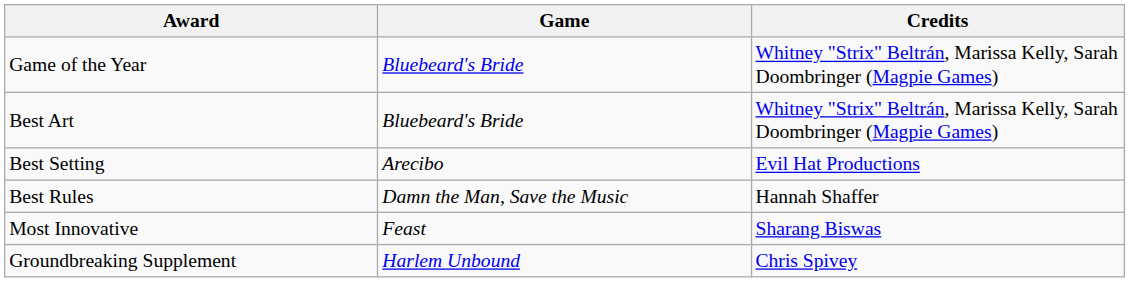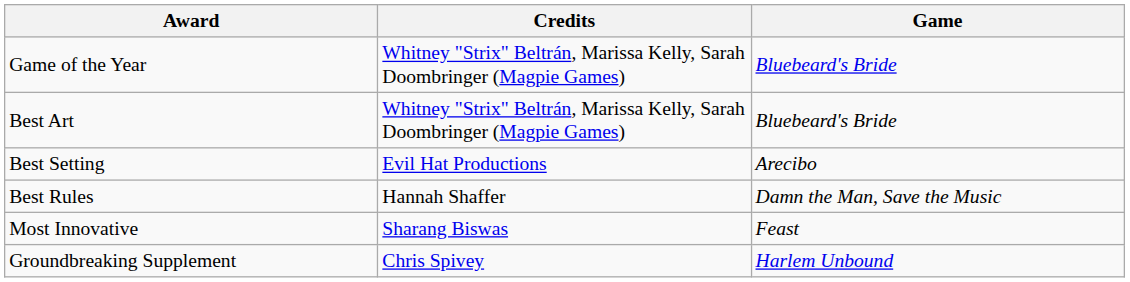columns swapped: (564, 20) <-> (938, 20)
